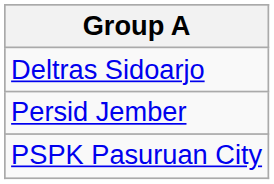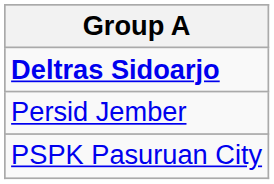(108, 69) normal -> (115, 69) bold
